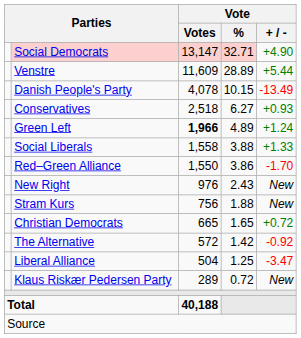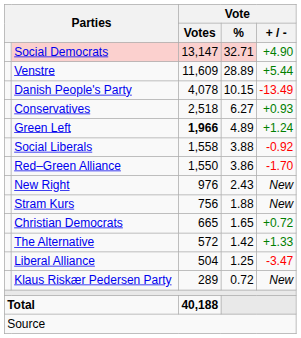(278, 147) +1.33 -> (280, 147) -0.92
(280, 242) -0.92 -> (278, 242) +1.33
